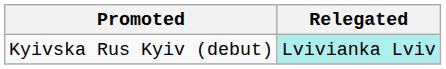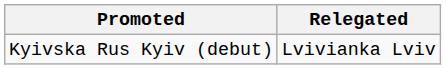(359, 50) paleturquoise background -> (359, 50) no background
